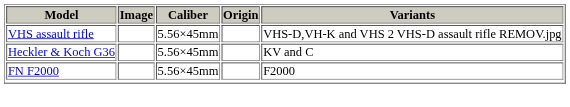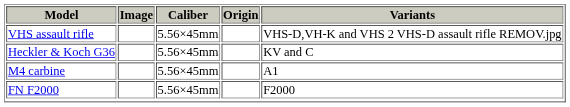+ row: (36, 71)
